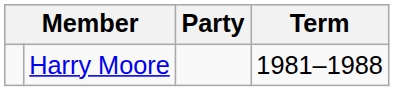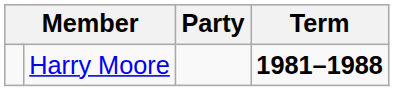(320, 64) normal -> (320, 64) bold
